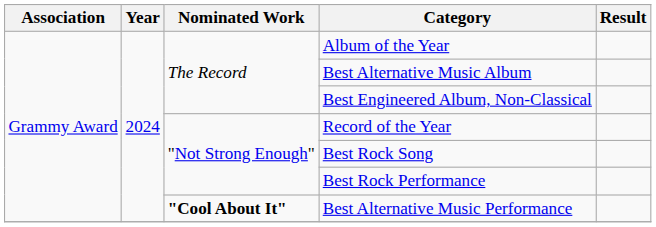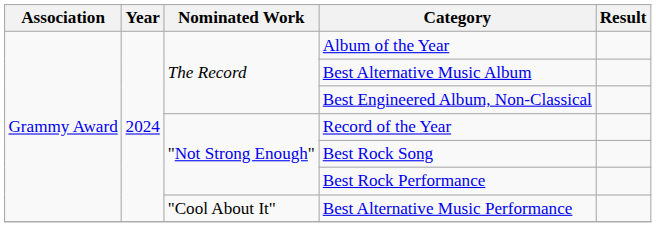(227, 208) bold -> (222, 208) normal
